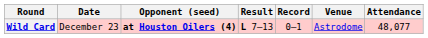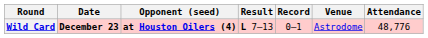(89, 26) normal -> (89, 26) bold
(394, 26) 48,077 -> (394, 26) 48,776
